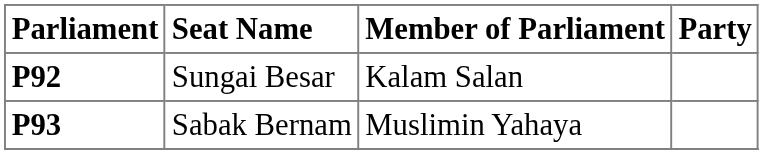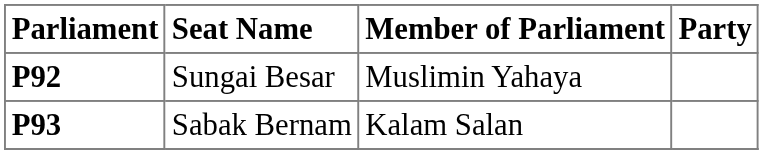(444, 76) Kalam Salan -> (474, 76) Muslimin Yahaya
(474, 124) Muslimin Yahaya -> (444, 124) Kalam Salan
